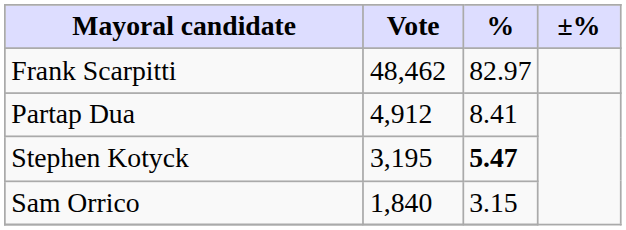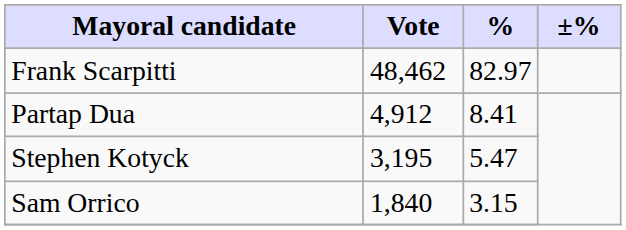(493, 158) bold -> (493, 158) normal
